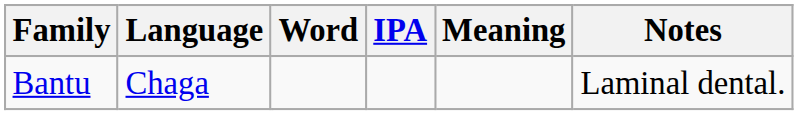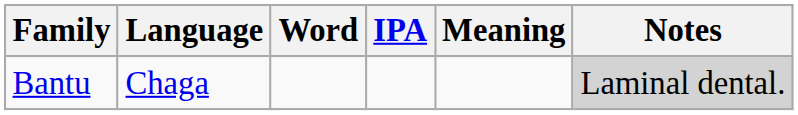(683, 82) no background -> (683, 82) lightgrey background
